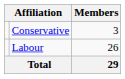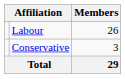rows swapped: (28, 47) <-> (41, 30)
